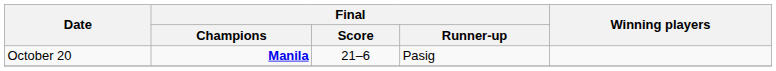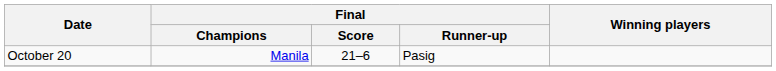(289, 55) bold -> (290, 55) normal
